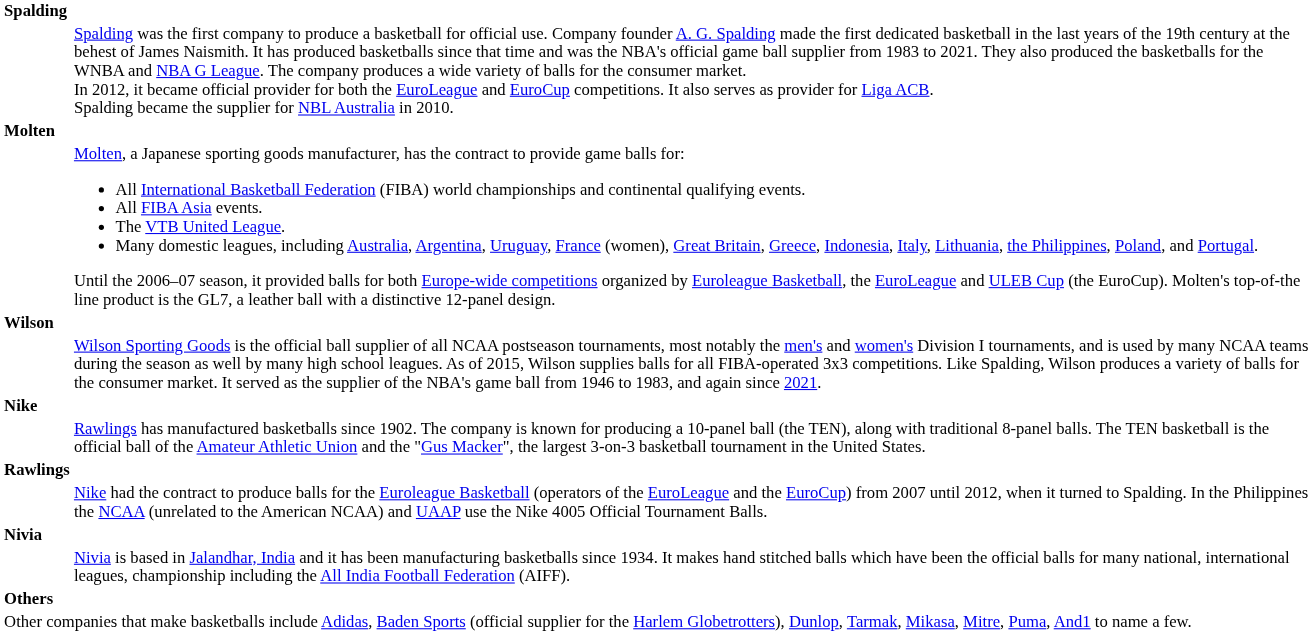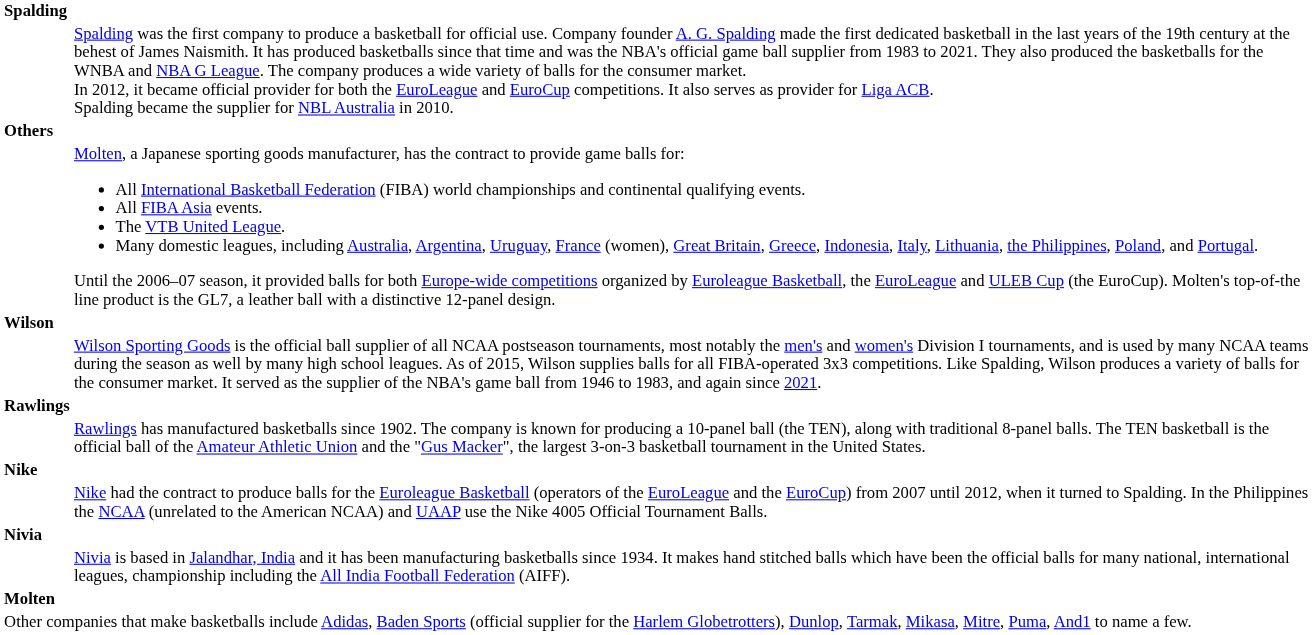(30, 131) Molten -> (29, 131) Others
(21, 405) Nike -> (37, 405) Rawlings
(37, 470) Rawlings -> (21, 470) Nike
(29, 599) Others -> (30, 599) Molten
